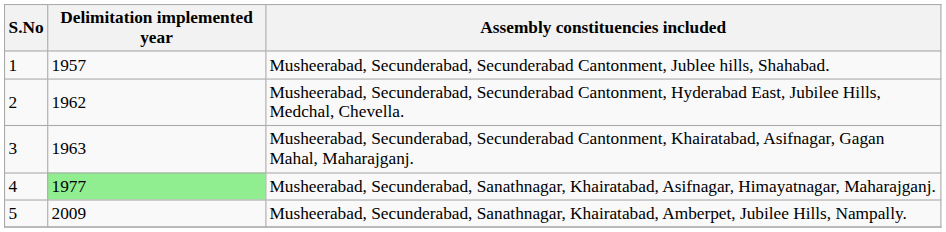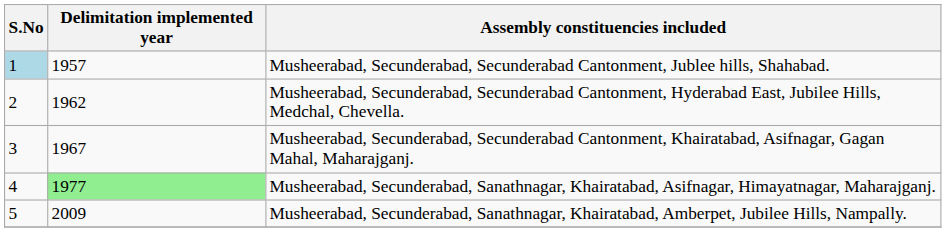(13, 65) no background -> (13, 65) lightblue background
(69, 149) 1963 -> (69, 149) 1967
